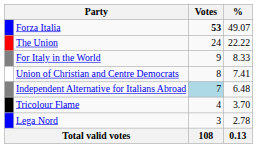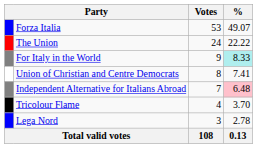(216, 27) bold -> (216, 27) normal
(241, 58) no background -> (241, 58) paleturquoise background
(219, 89) lightblue background -> (219, 89) no background
(241, 89) no background -> (241, 89) pink background
